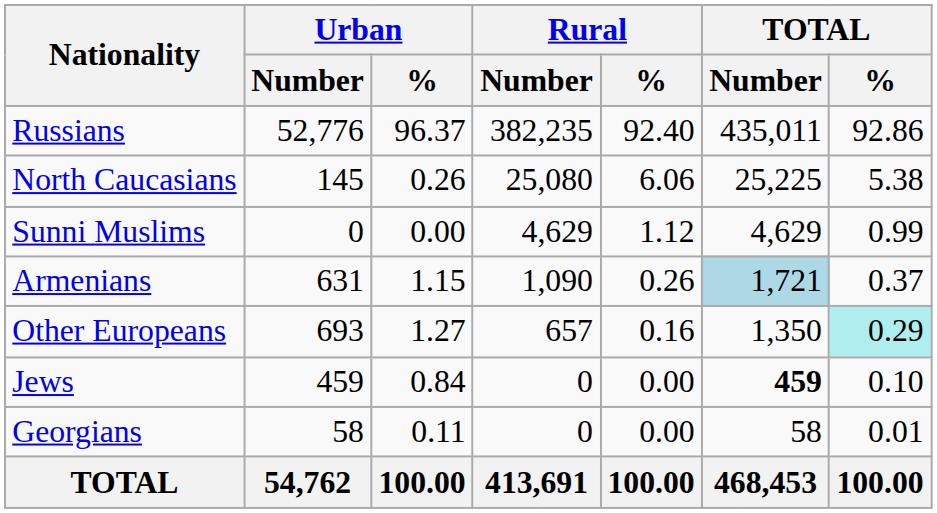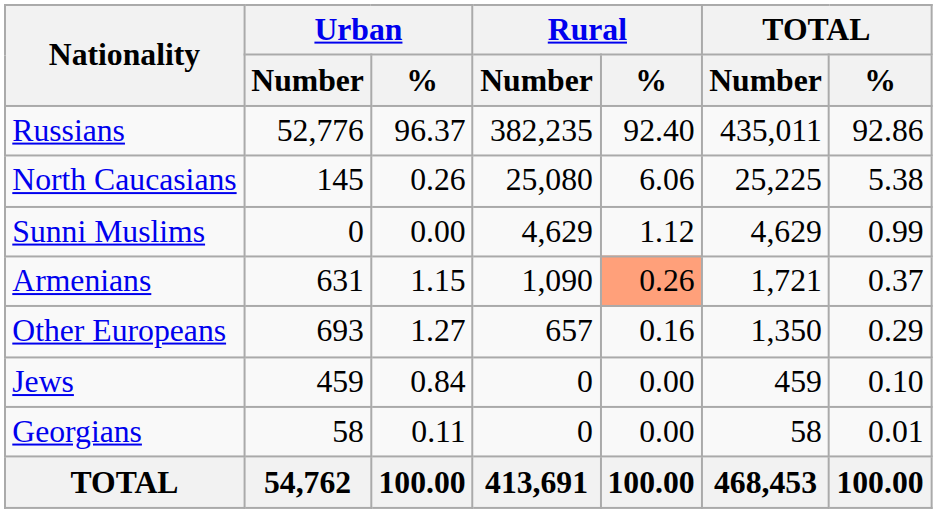(667, 280) no background -> (667, 280) lightsalmon background
(786, 280) lightblue background -> (786, 280) no background
(896, 331) paleturquoise background -> (896, 331) no background
(798, 381) bold -> (798, 381) normal
